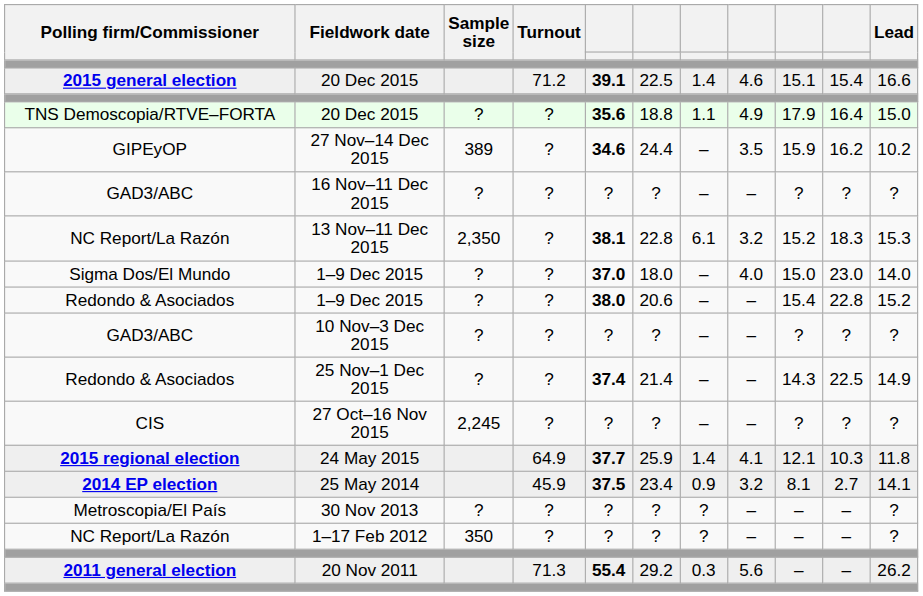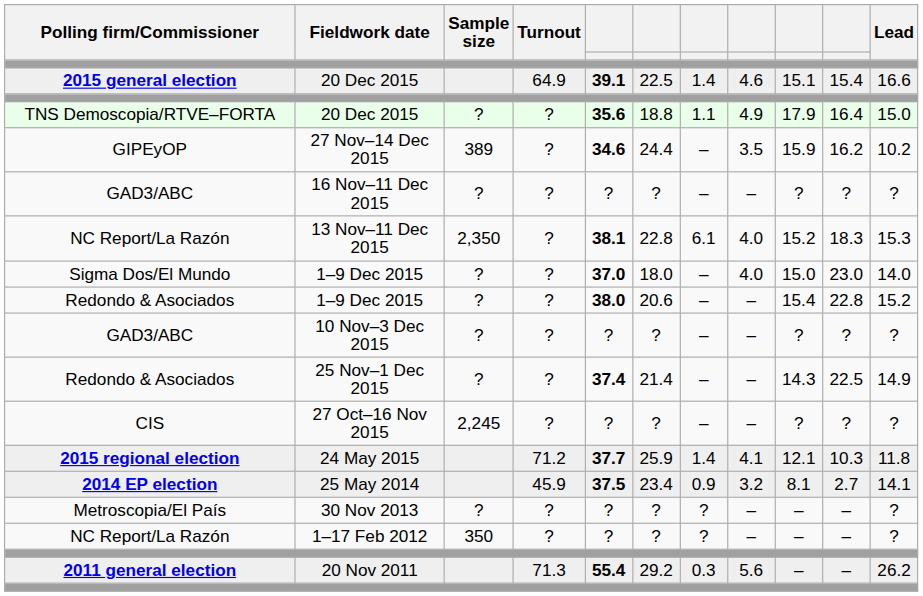(549, 81) 71.2 -> (549, 81) 64.9
(751, 238) 3.2 -> (751, 238) 4.0
(549, 458) 64.9 -> (549, 458) 71.2
